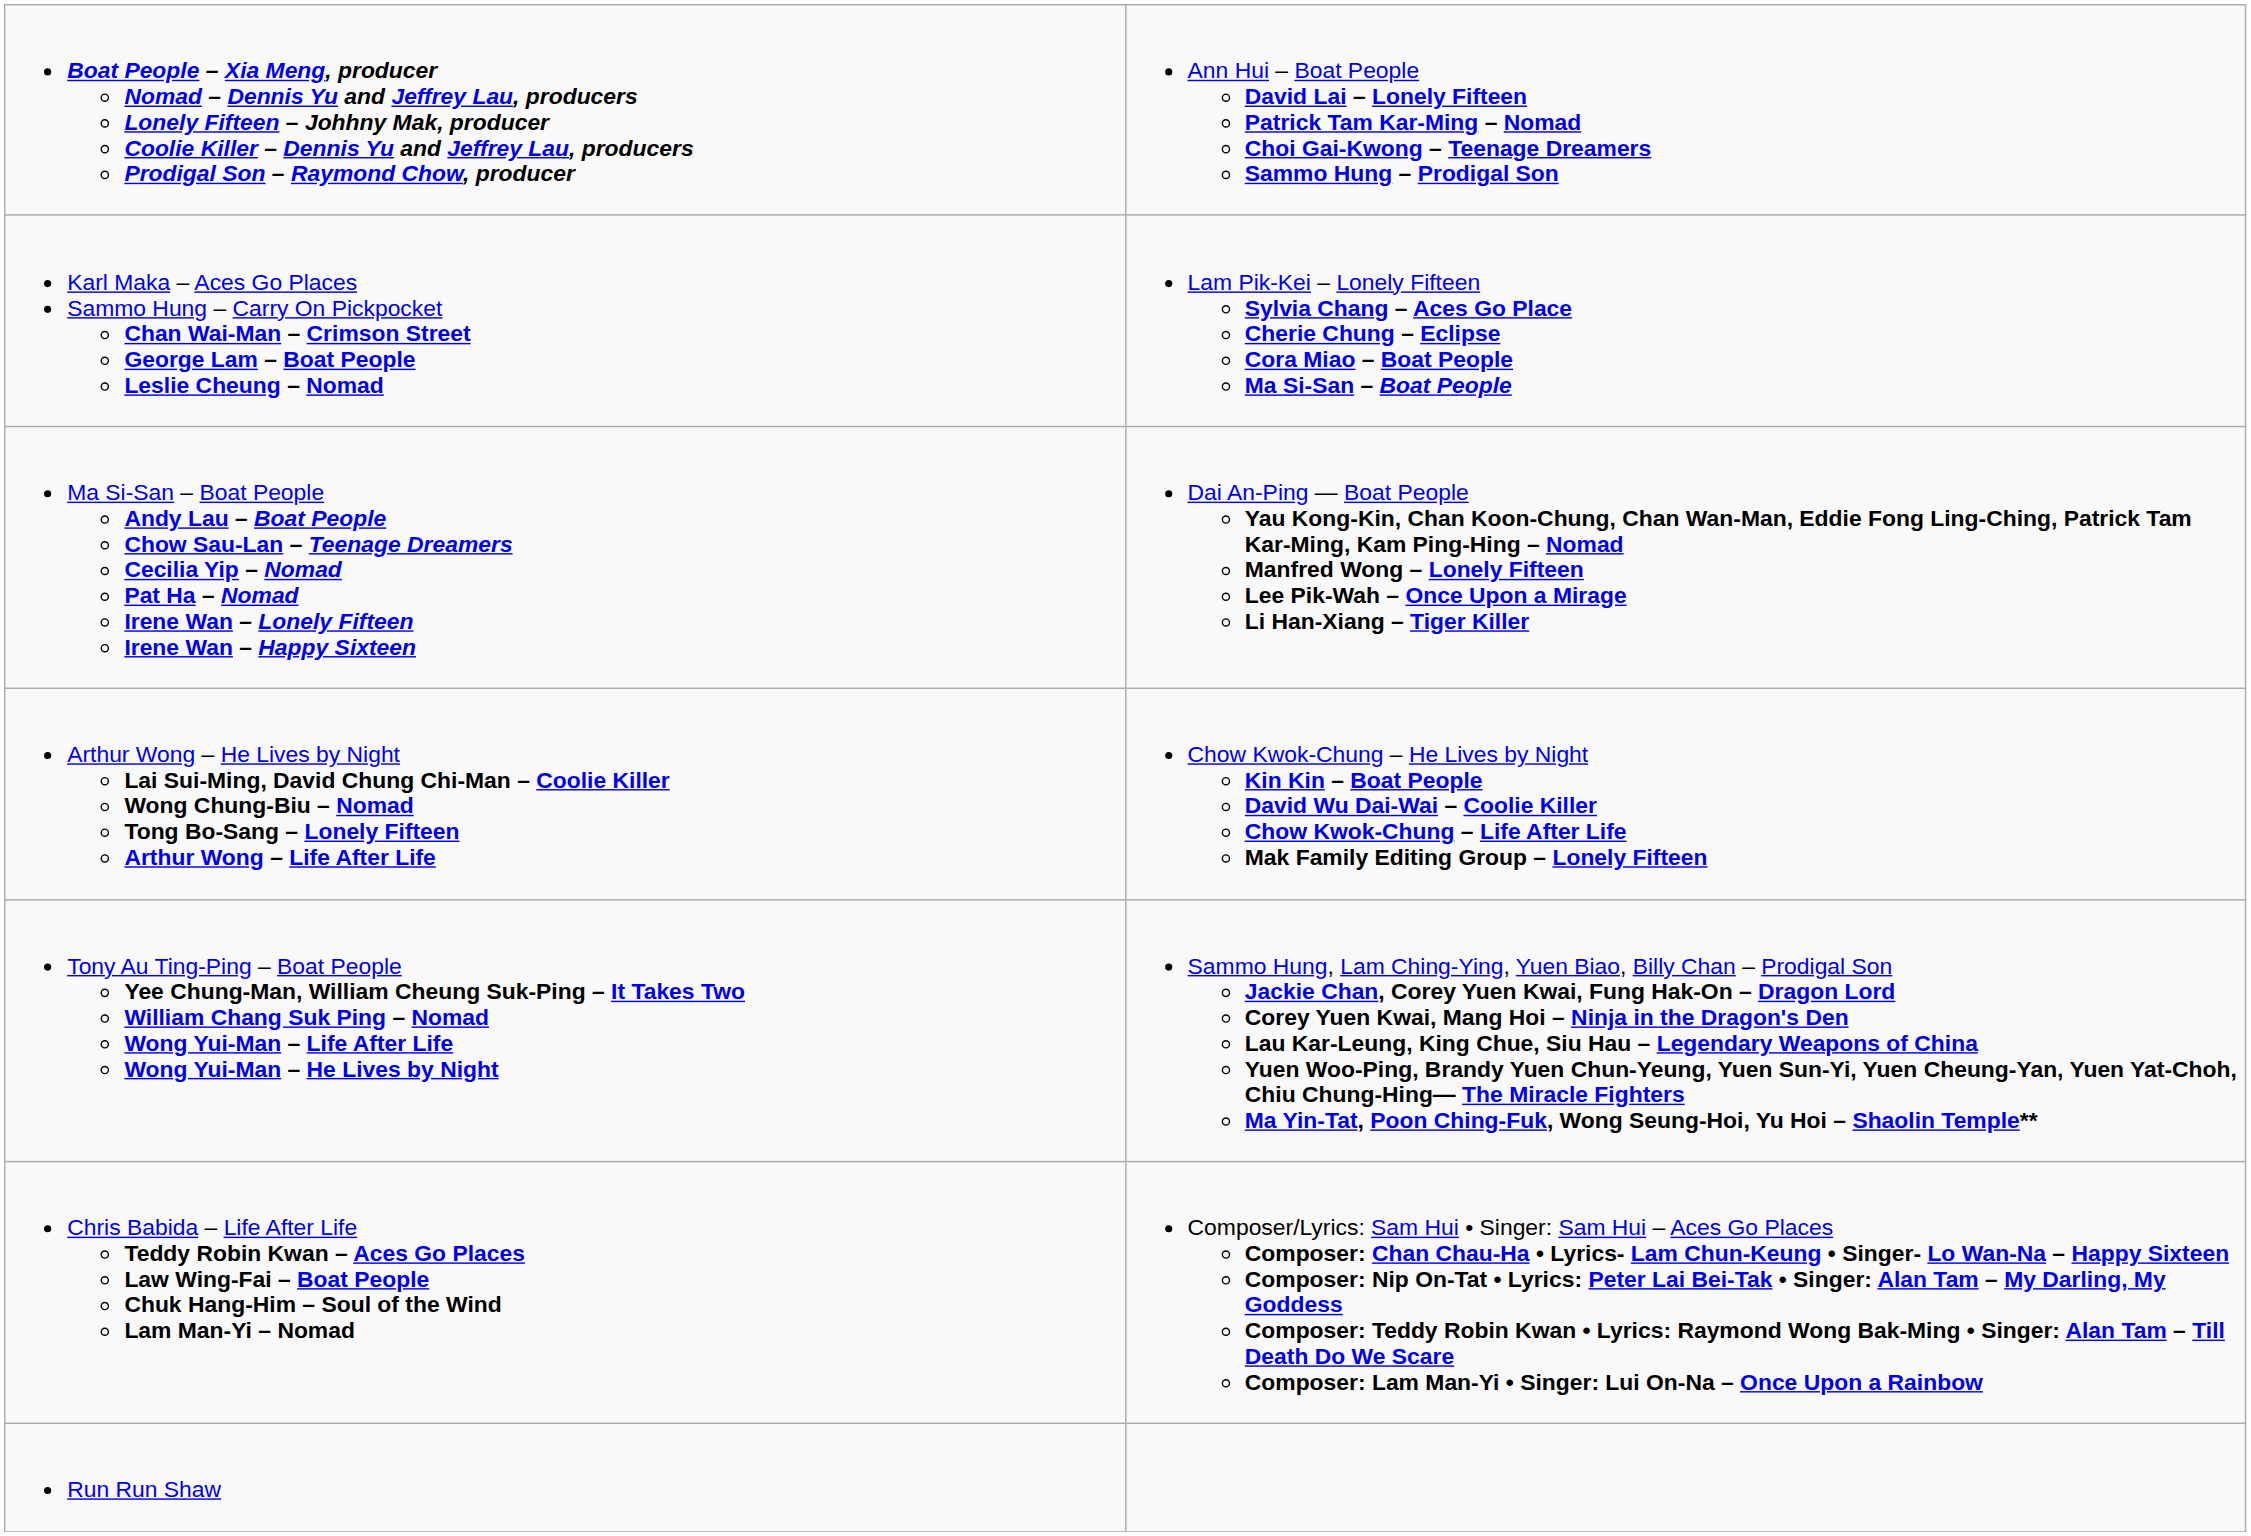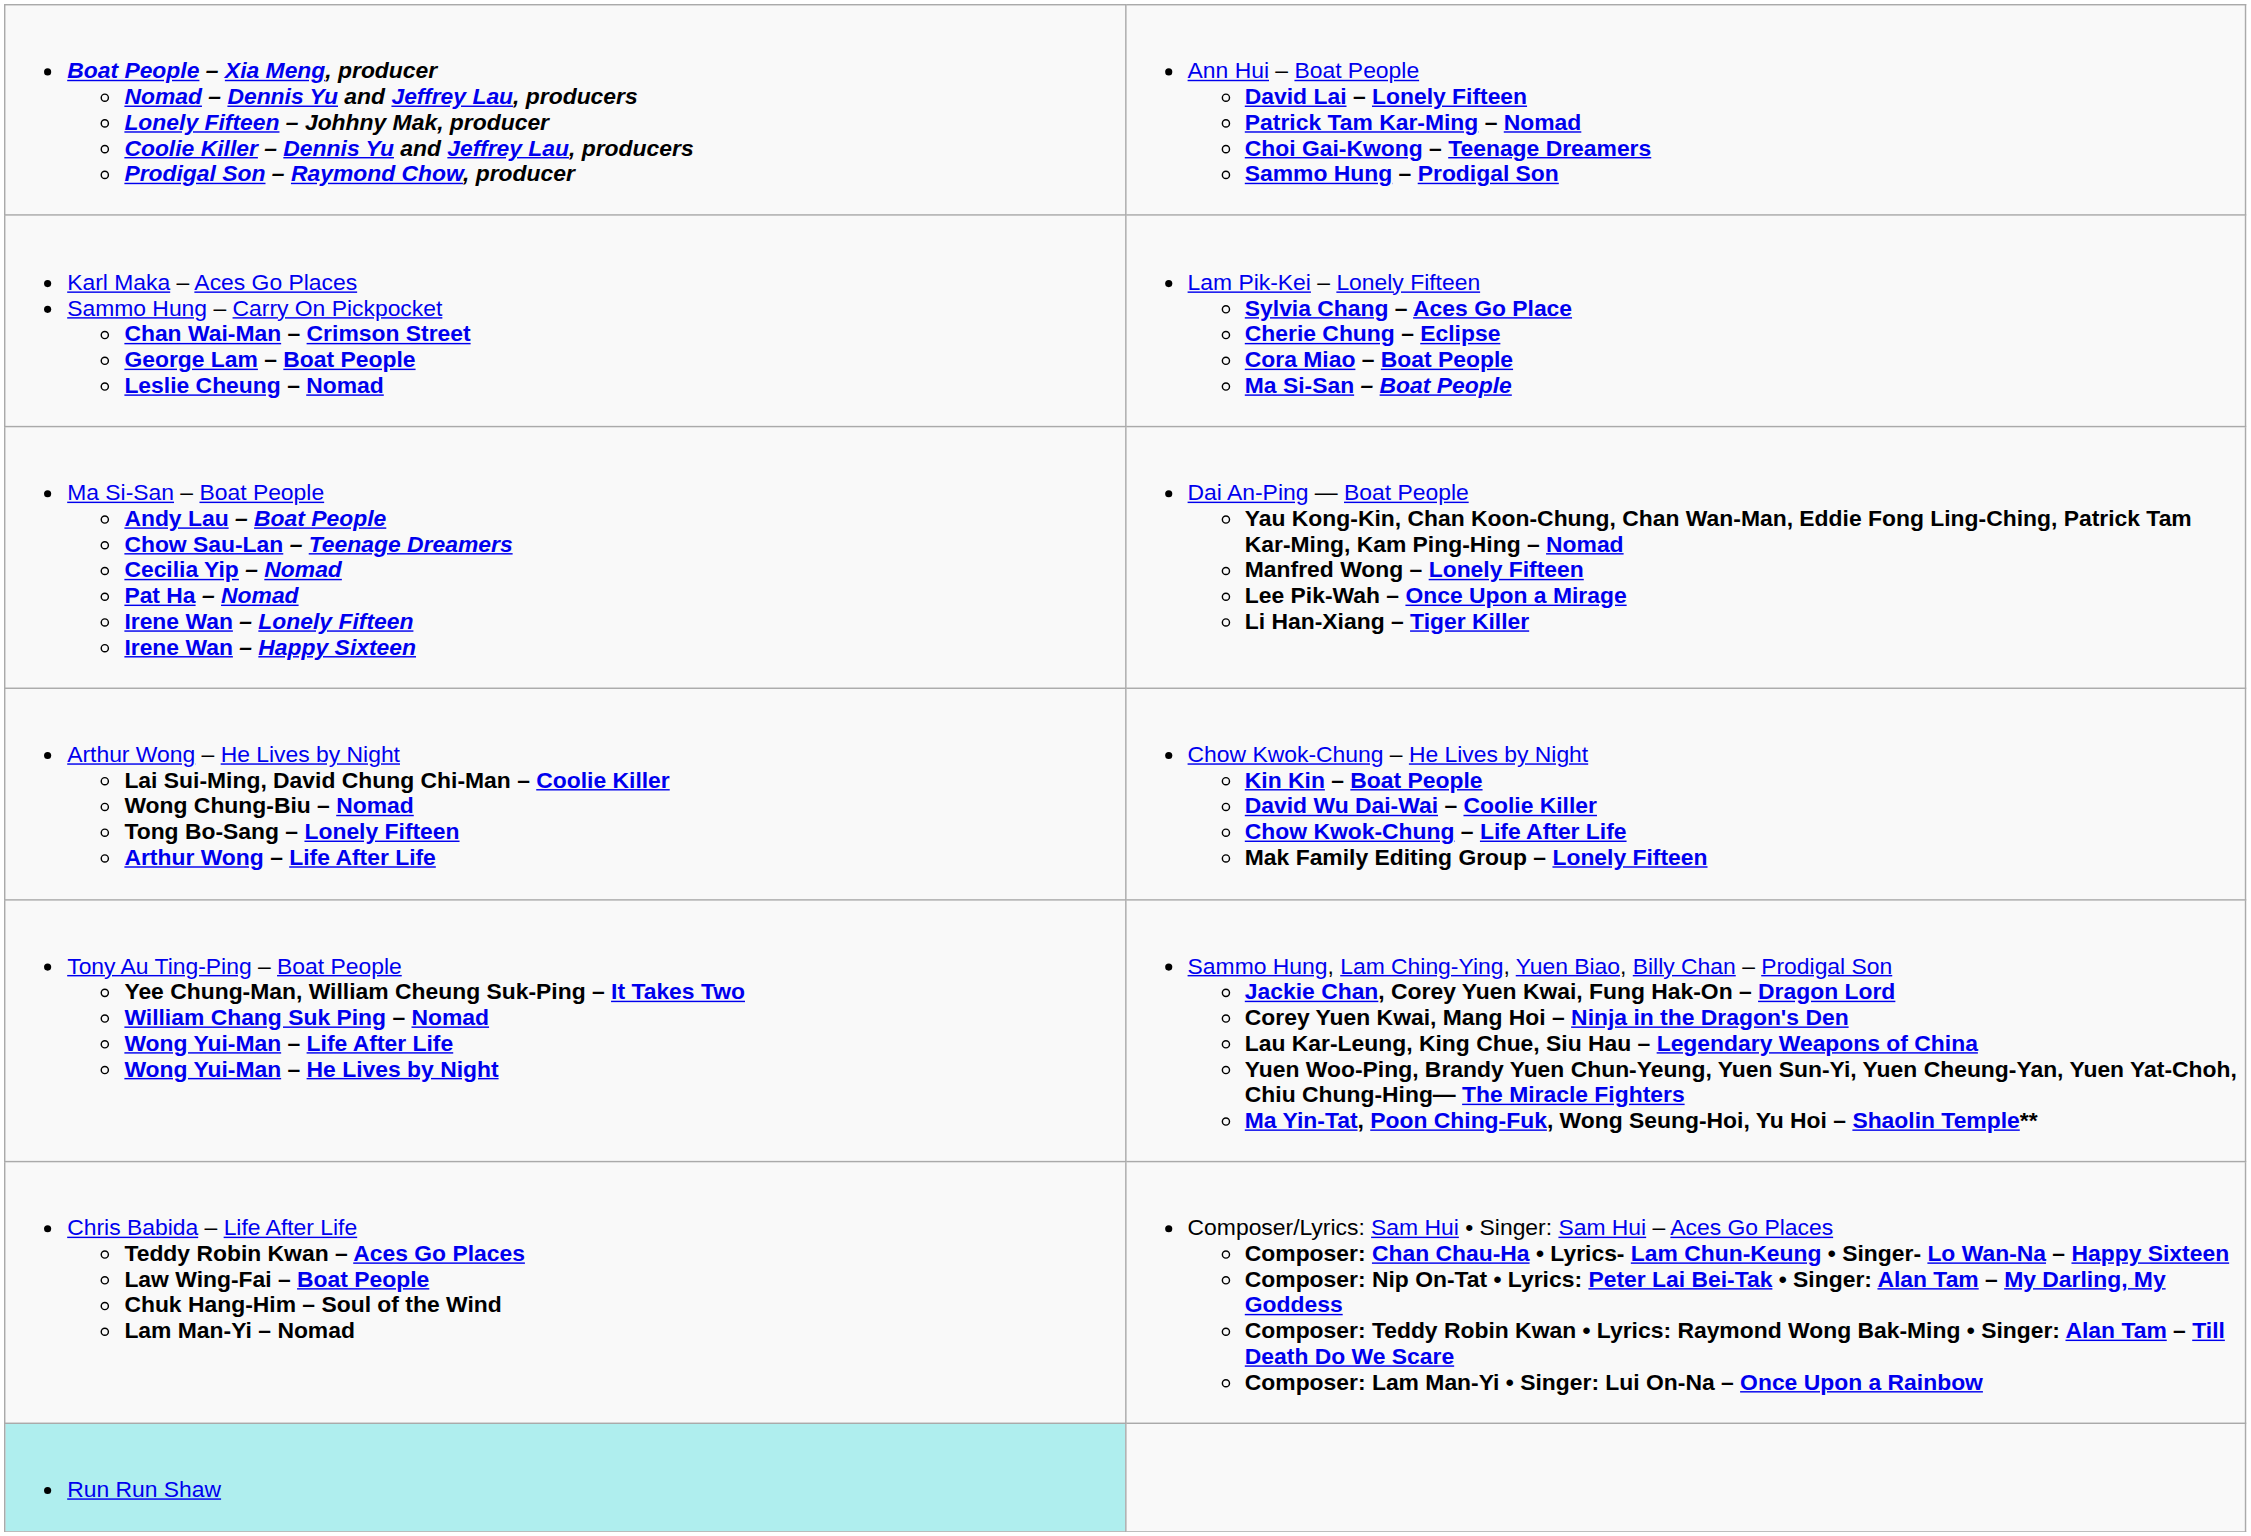(565, 1490) no background -> (565, 1490) paleturquoise background
